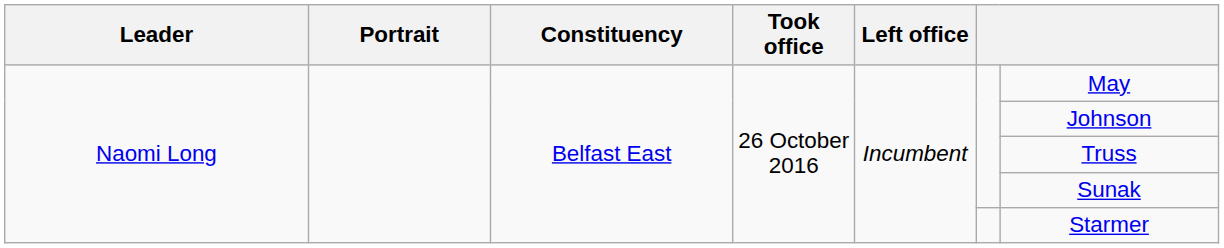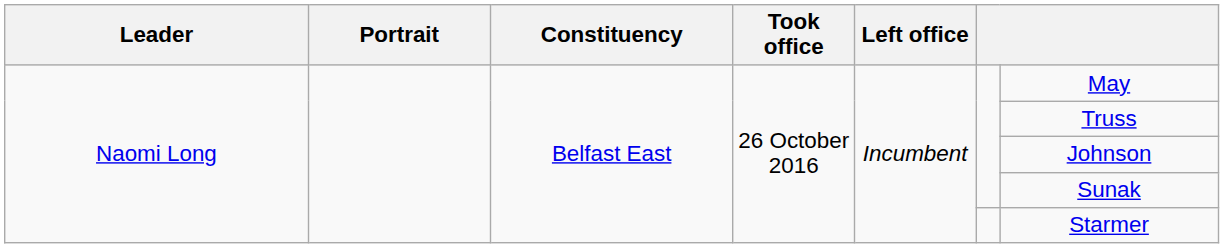(1109, 118) Johnson -> (1109, 118) Truss
(1109, 154) Truss -> (1109, 154) Johnson
